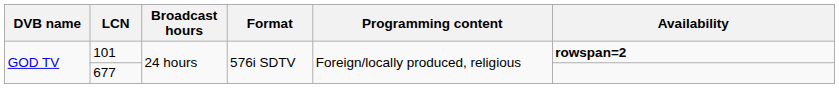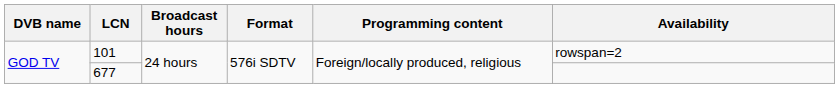(591, 52) bold -> (589, 52) normal
